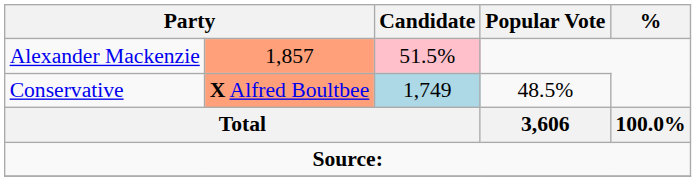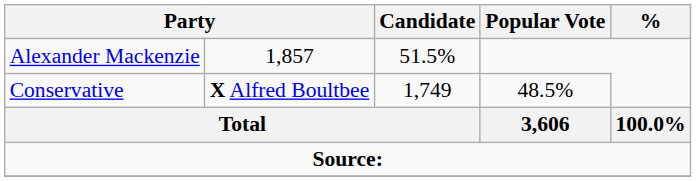(290, 55) lightsalmon background -> (290, 55) no background
(427, 55) pink background -> (427, 55) no background
(290, 90) lightsalmon background -> (290, 90) no background
(427, 90) lightblue background -> (427, 90) no background
